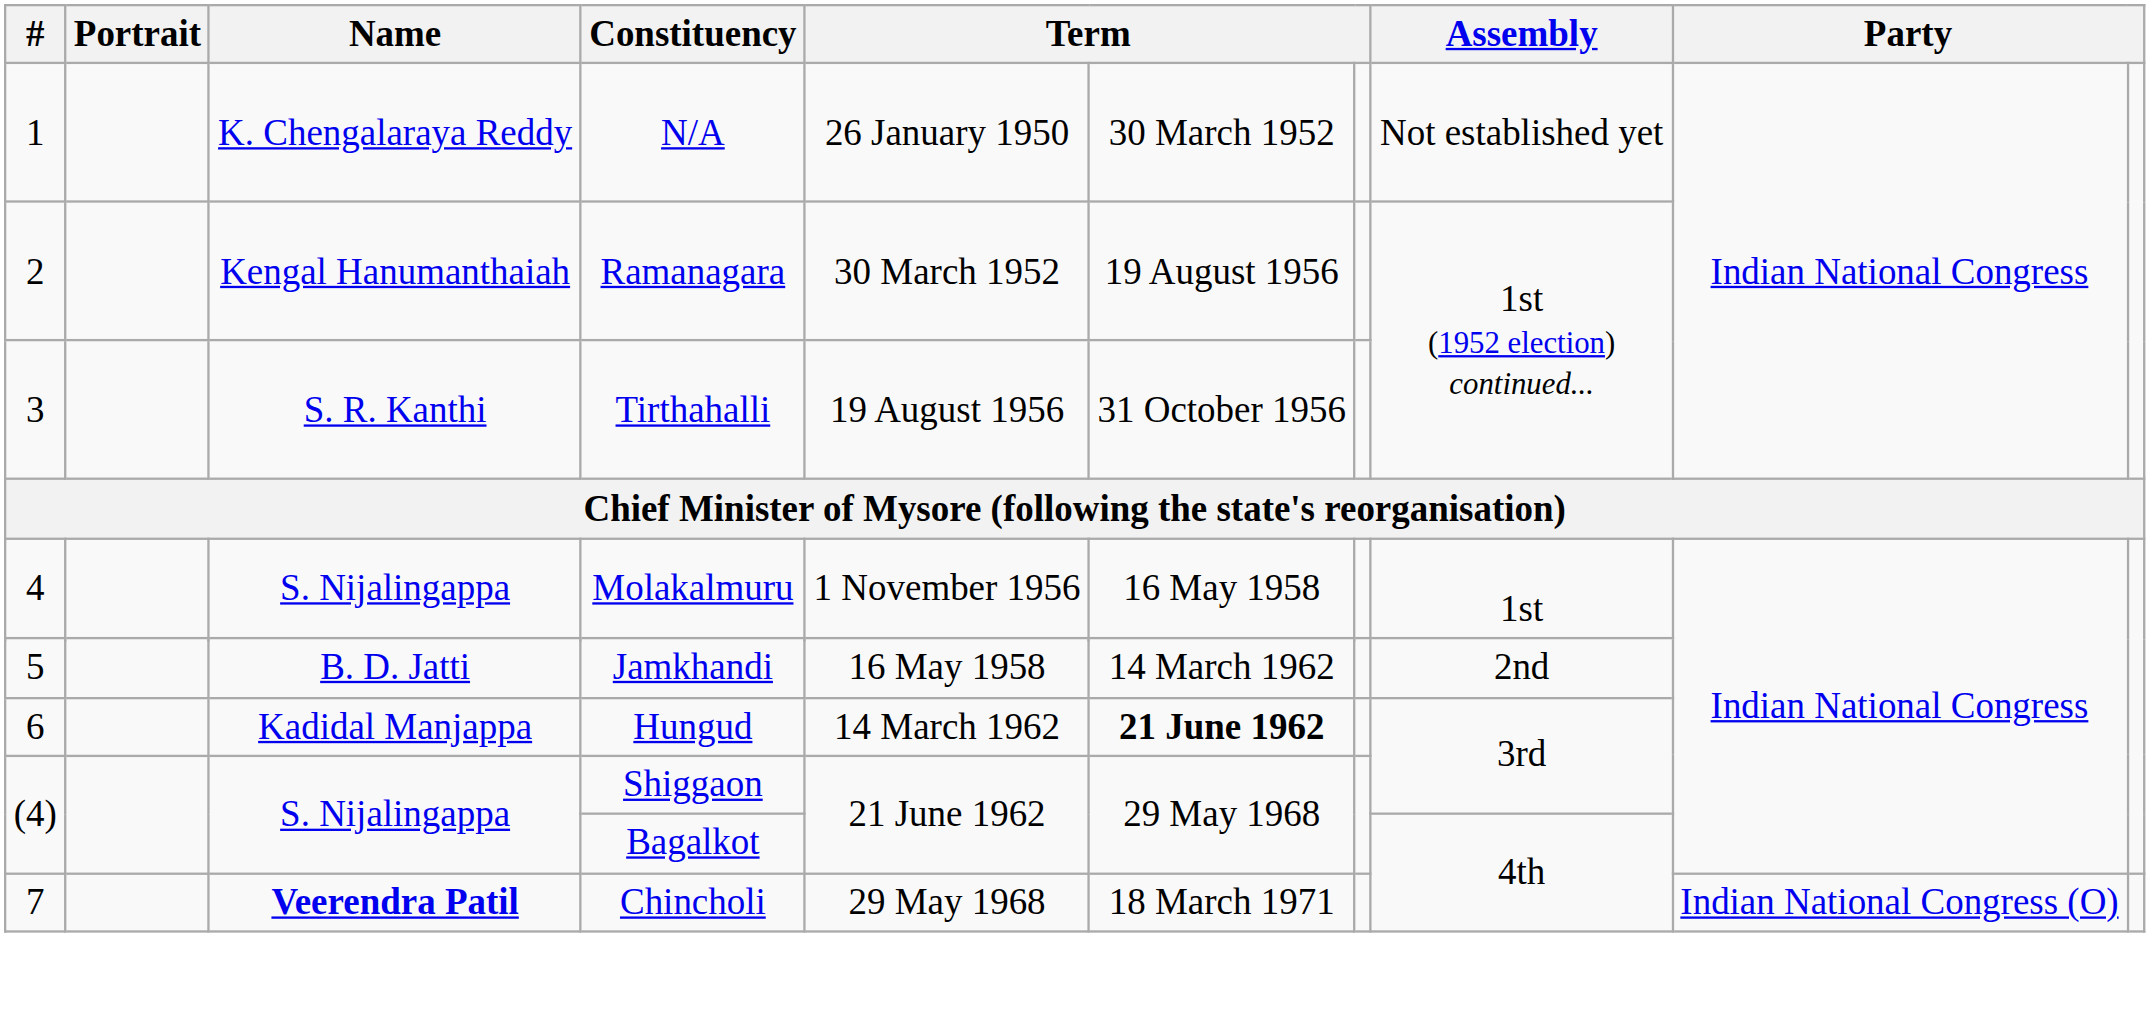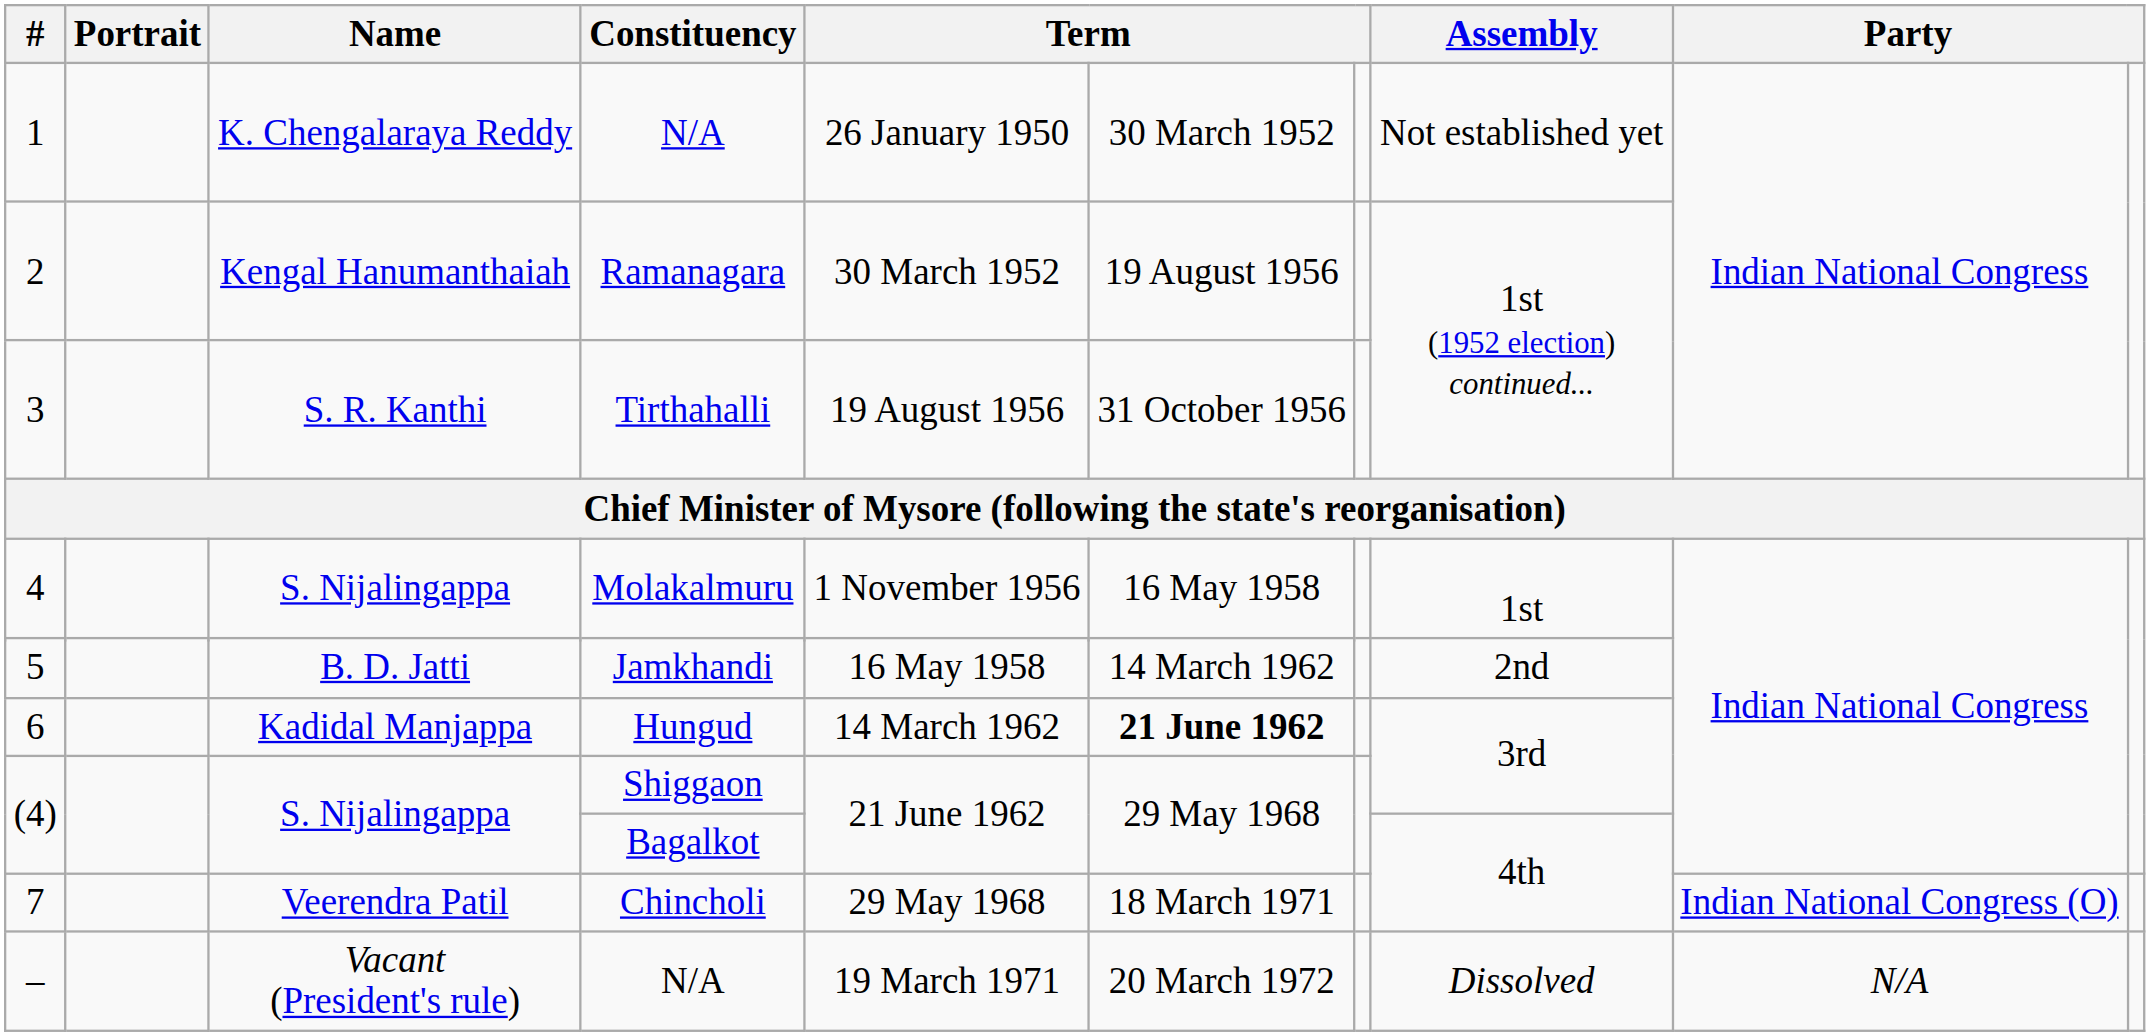(395, 901) bold -> (395, 901) normal
+ row: (35, 980)
